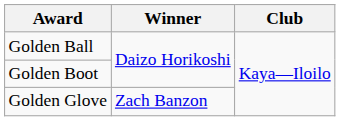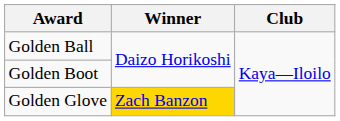(161, 101) no background -> (161, 101) gold background
